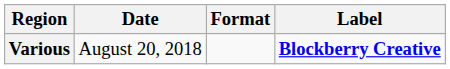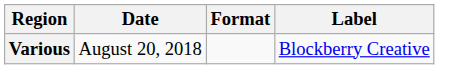(360, 48) bold -> (354, 48) normal
